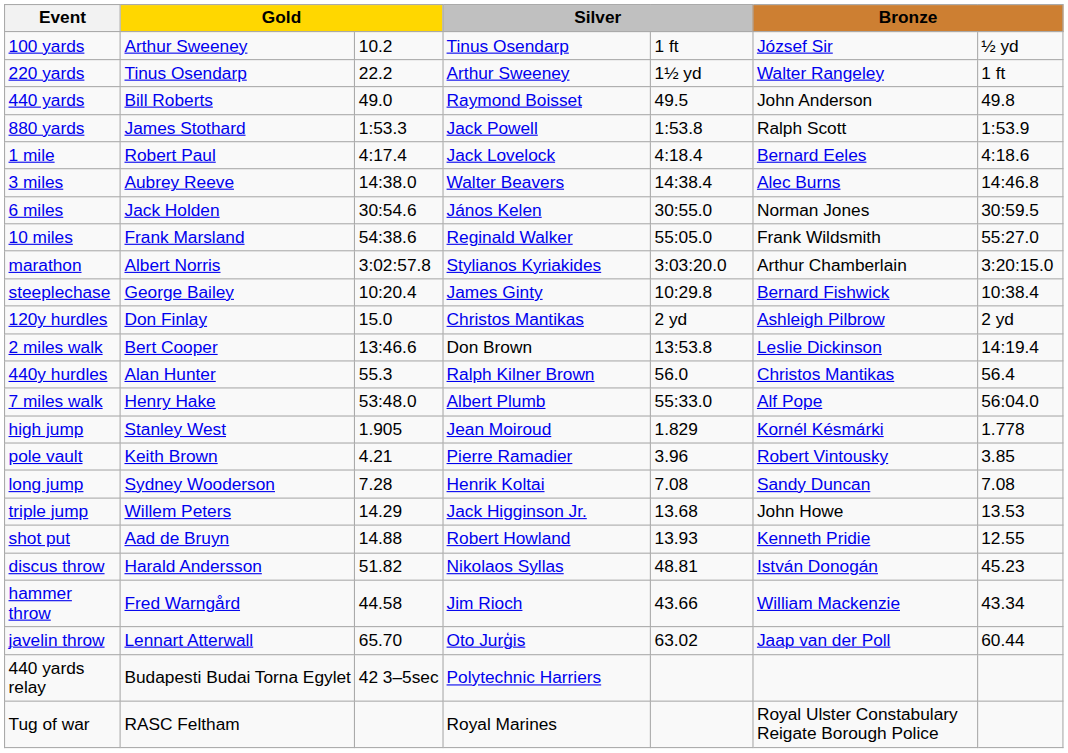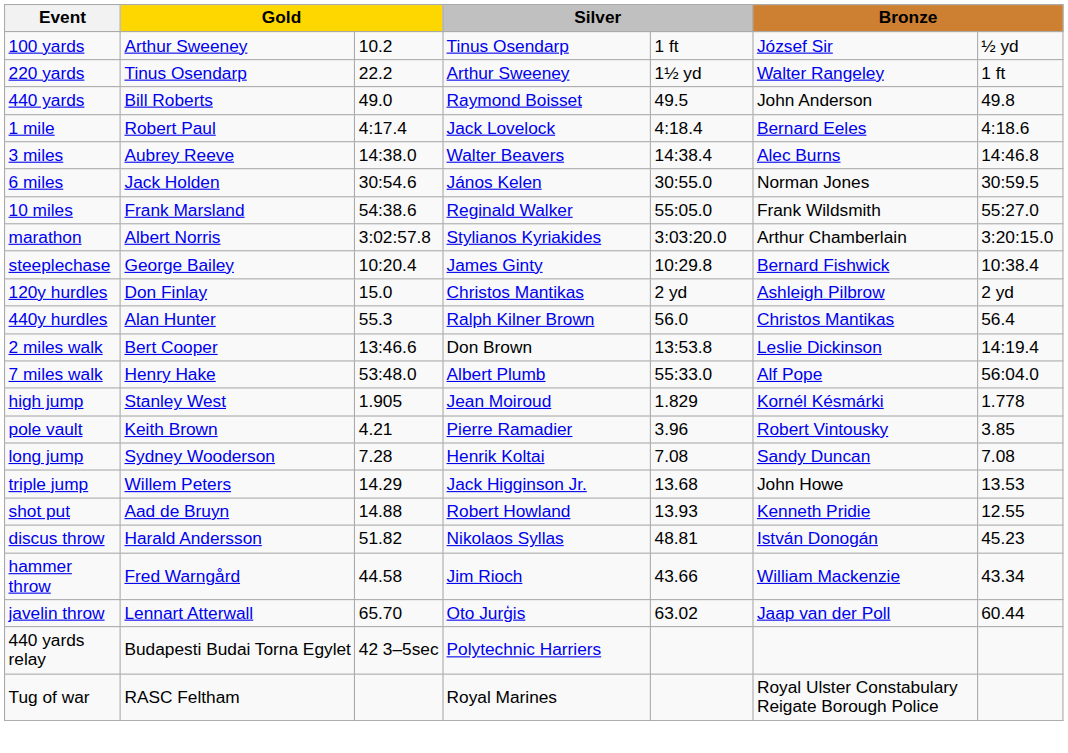- row: (46, 127)
rows swapped: (58, 374) <-> (56, 347)
